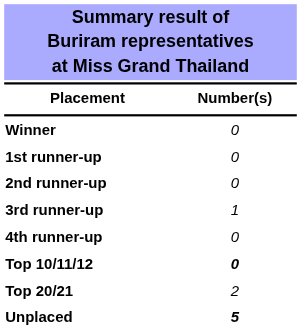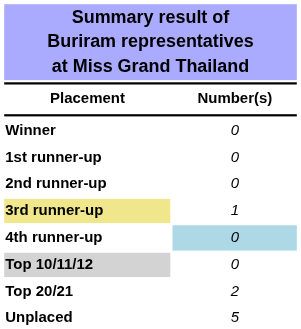(54, 210) no background -> (54, 210) khaki background
(235, 237) no background -> (235, 237) lightblue background
(49, 264) no background -> (49, 264) lightgrey background
(235, 264) bold -> (235, 264) normal
(235, 318) bold -> (235, 318) normal
